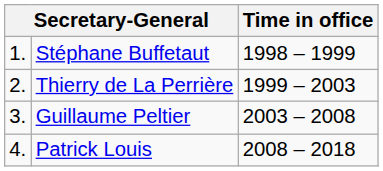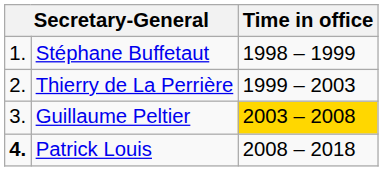(299, 117) no background -> (299, 117) gold background
(18, 149) normal -> (18, 149) bold
